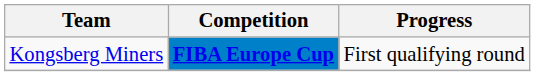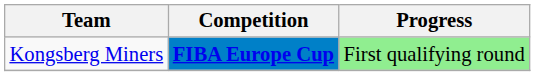(434, 53) no background -> (434, 53) lightgreen background
